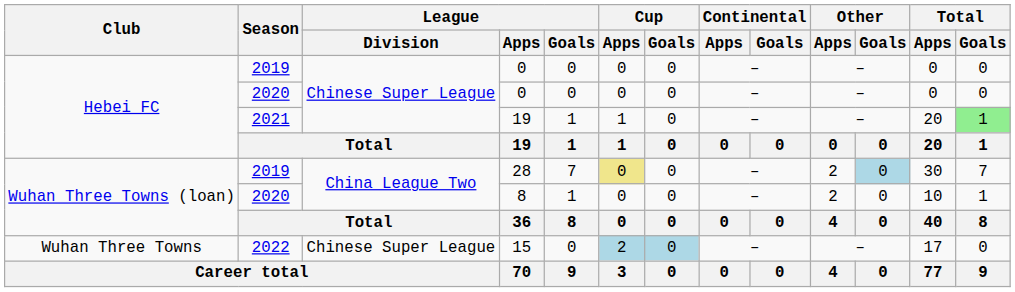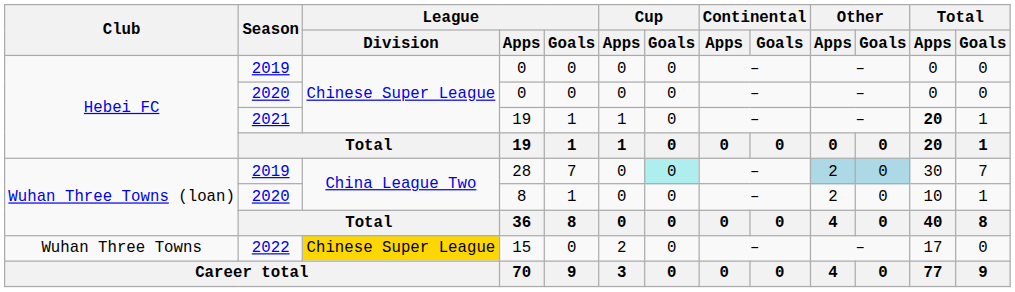(933, 120) normal -> (933, 120) bold
(983, 120) lightgreen background -> (983, 120) no background
(622, 171) khaki background -> (622, 171) no background
(672, 171) no background -> (672, 171) paleturquoise background
(833, 171) no background -> (833, 171) lightblue background
(401, 248) no background -> (401, 248) gold background
(622, 248) lightblue background -> (622, 248) no background
(672, 248) lightblue background -> (672, 248) no background
